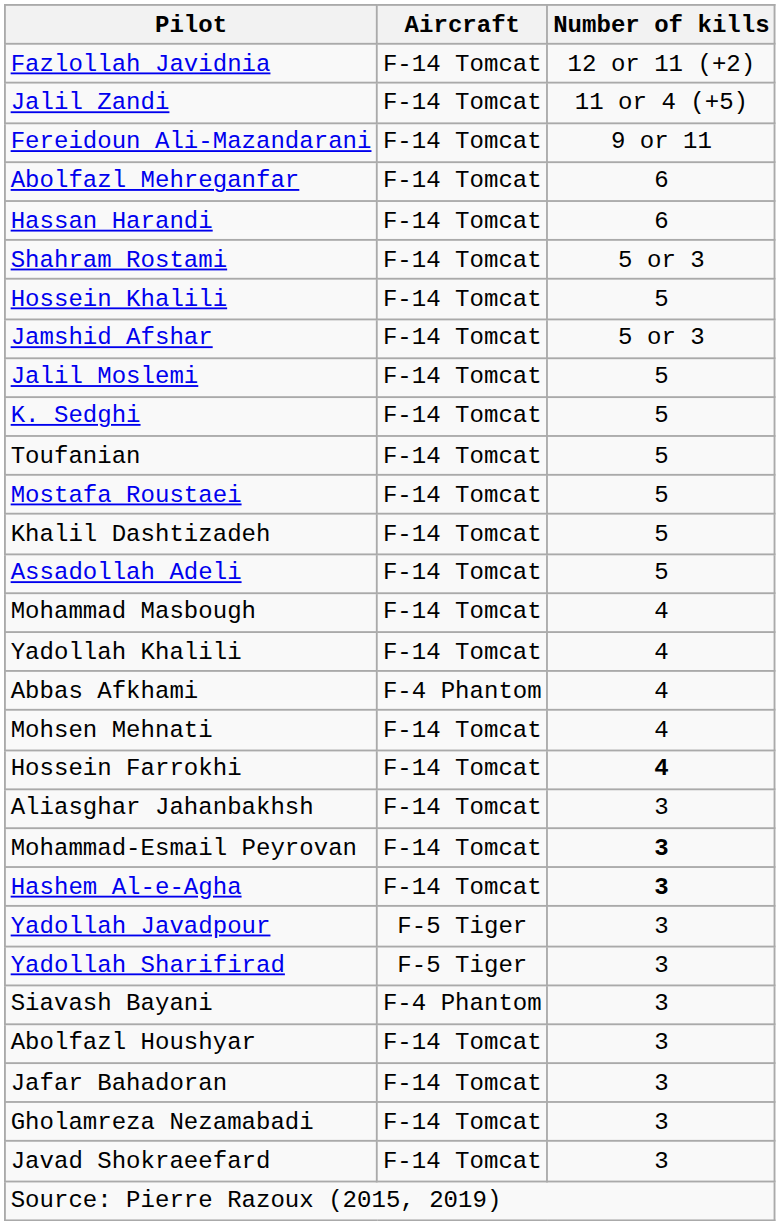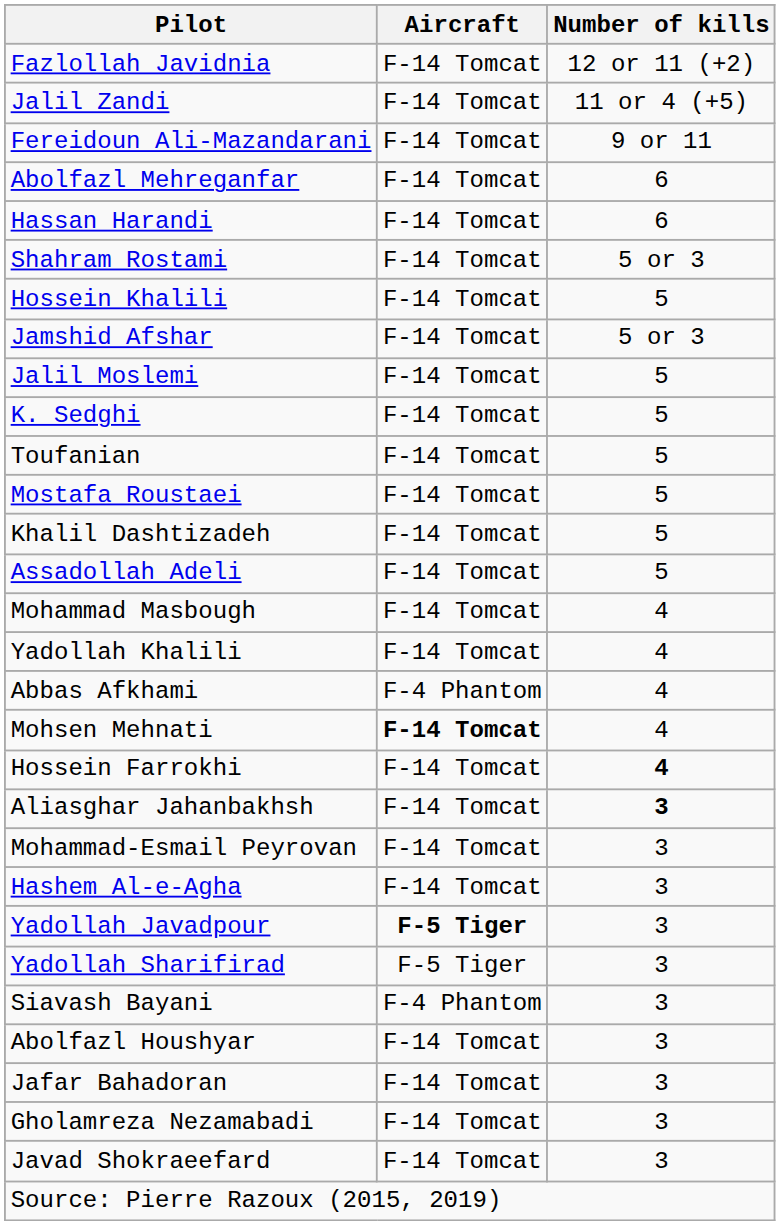(462, 730) normal -> (462, 730) bold
(661, 808) normal -> (661, 808) bold
(661, 848) bold -> (661, 848) normal
(661, 887) bold -> (661, 887) normal
(462, 926) normal -> (462, 926) bold
